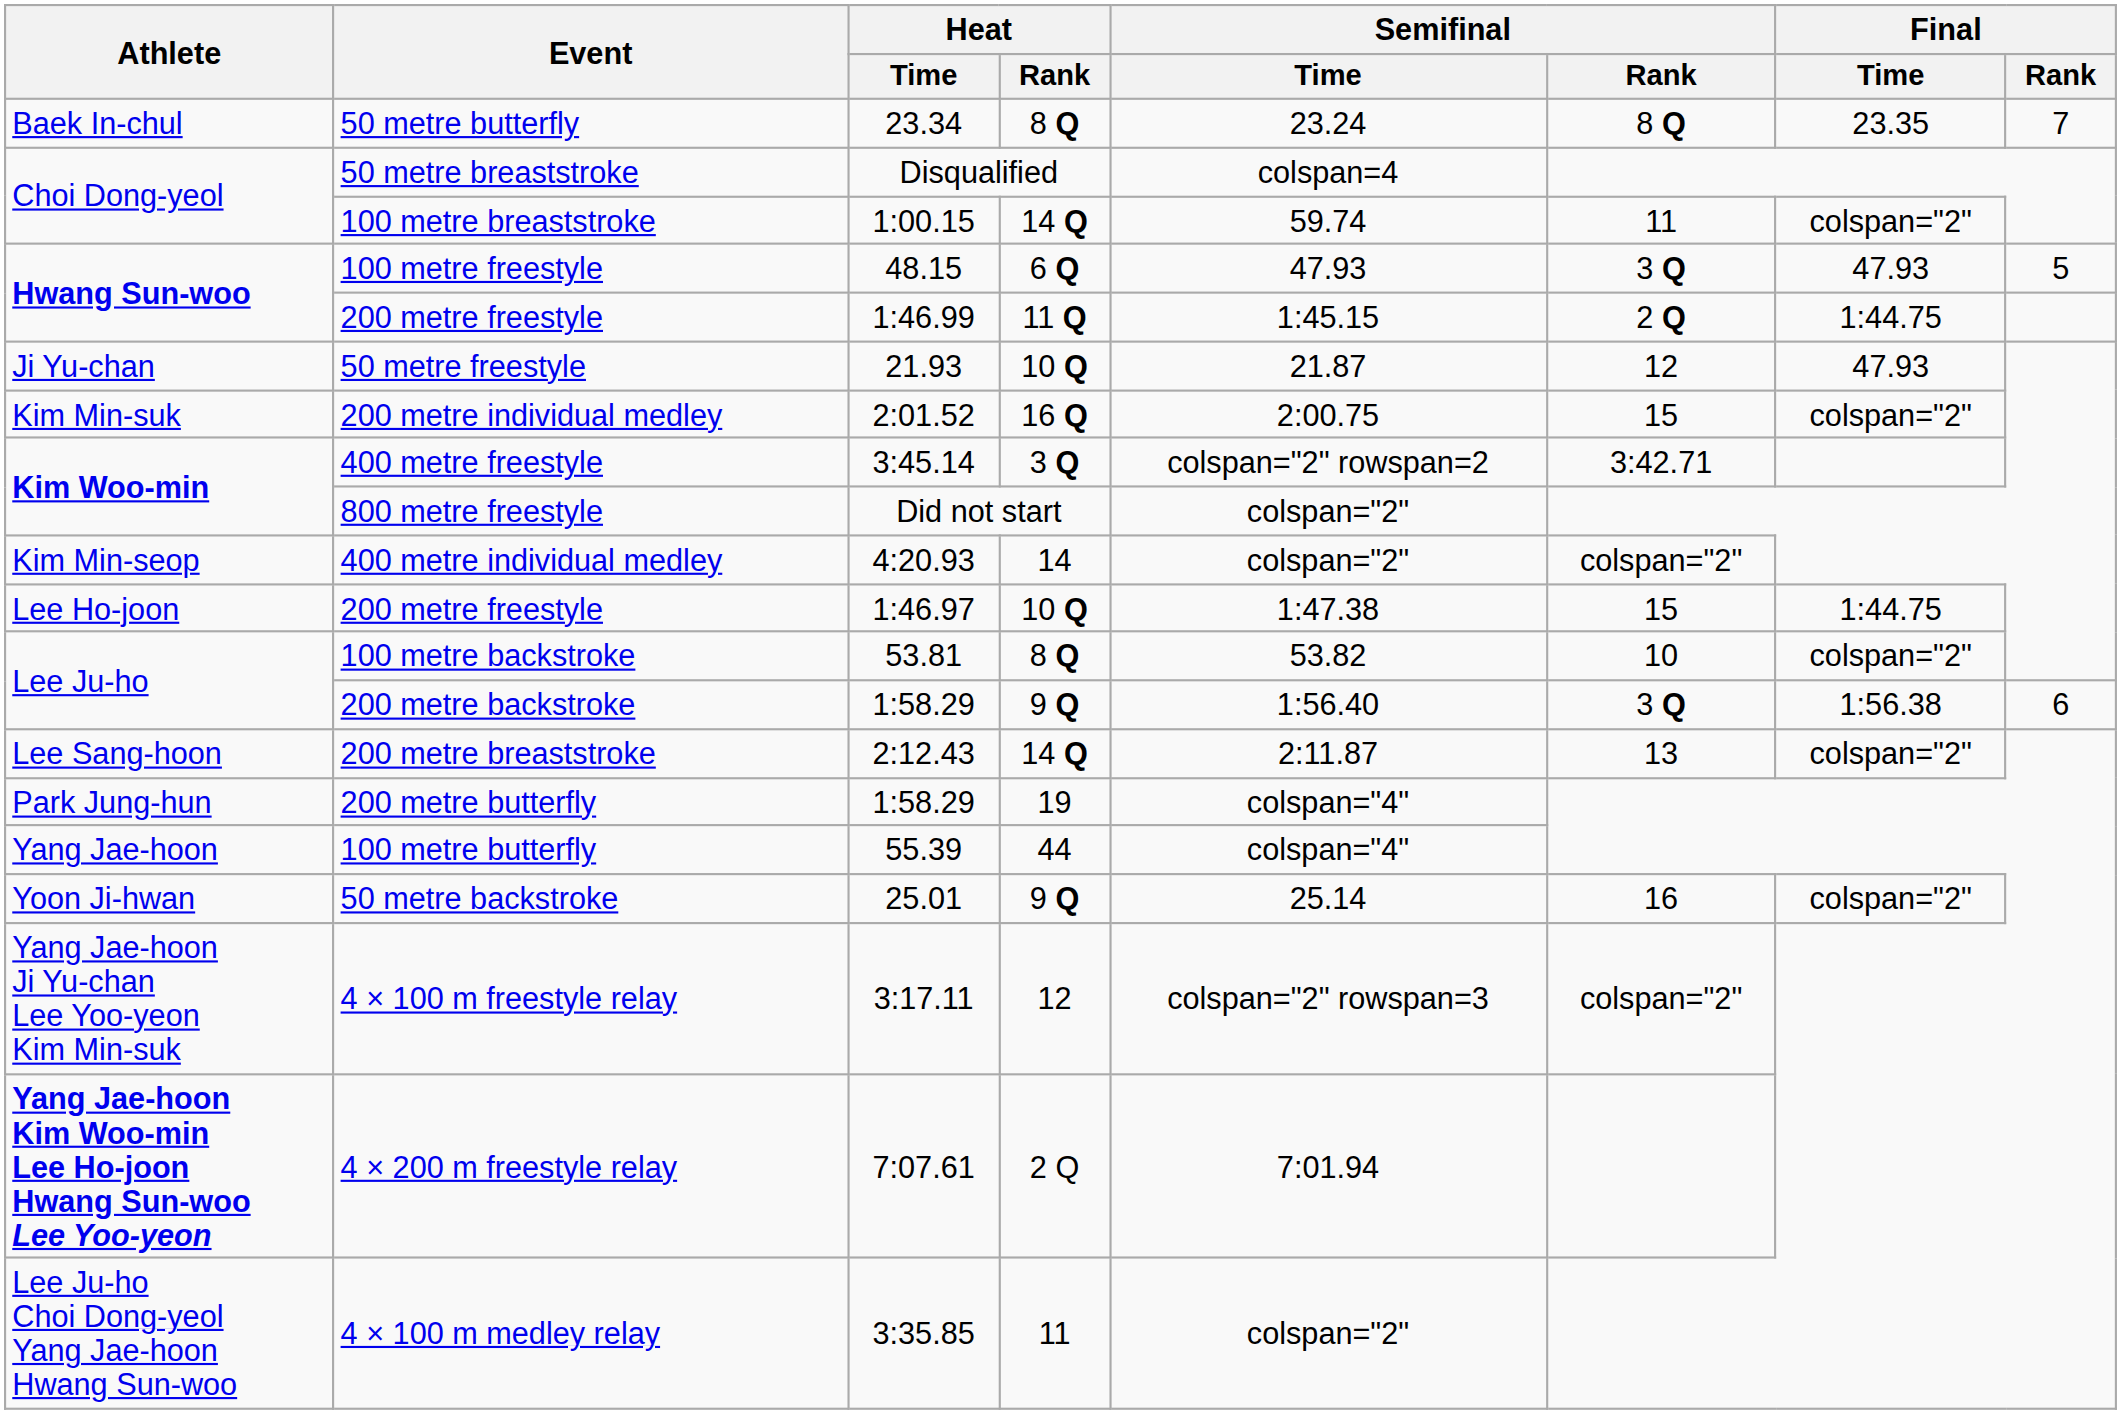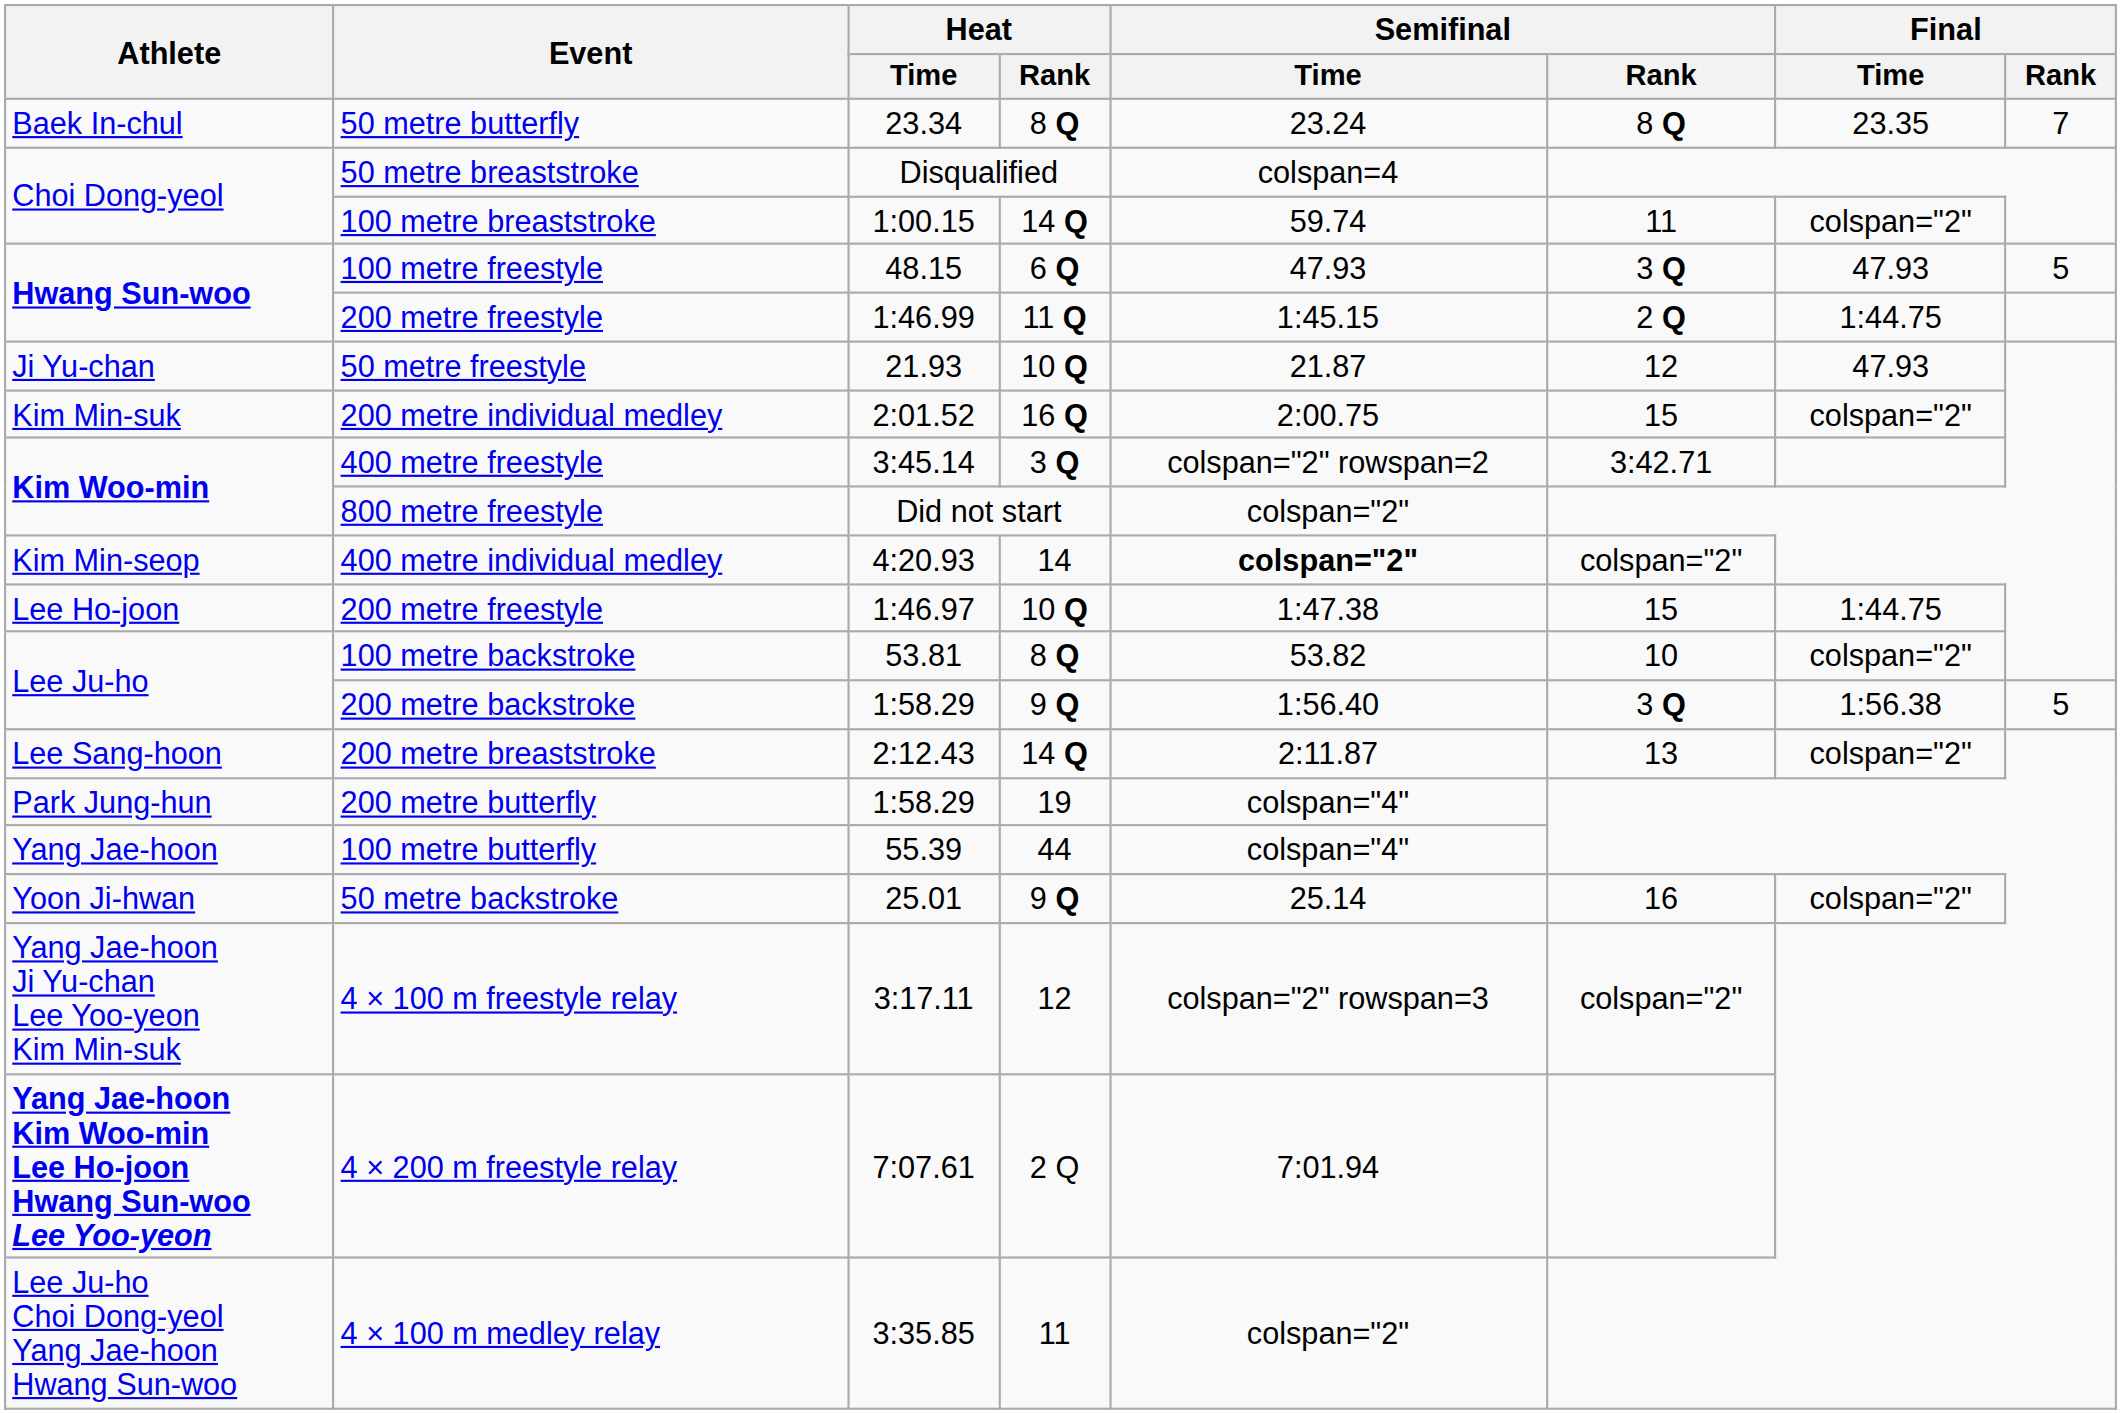(1328, 560) normal -> (1328, 560) bold
(2061, 705) 6 -> (2061, 705) 5
